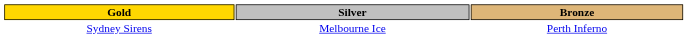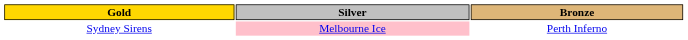(352, 28) no background -> (352, 28) pink background
